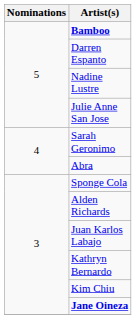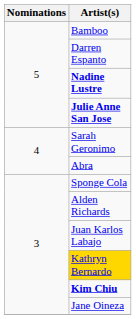(90, 30) bold -> (90, 30) normal
(87, 83) normal -> (88, 83) bold
(94, 112) normal -> (96, 112) bold
(91, 265) no background -> (91, 265) gold background
(93, 288) normal -> (94, 288) bold
(100, 305) bold -> (98, 305) normal
